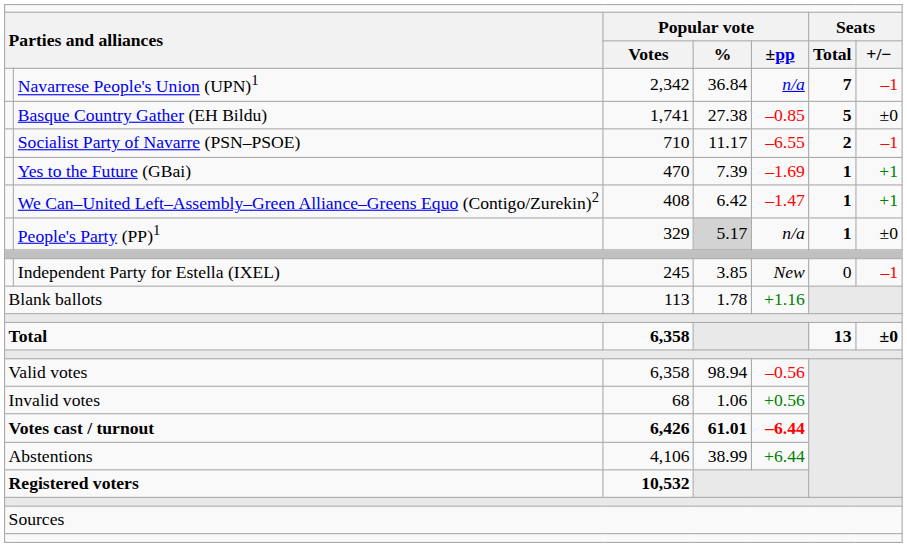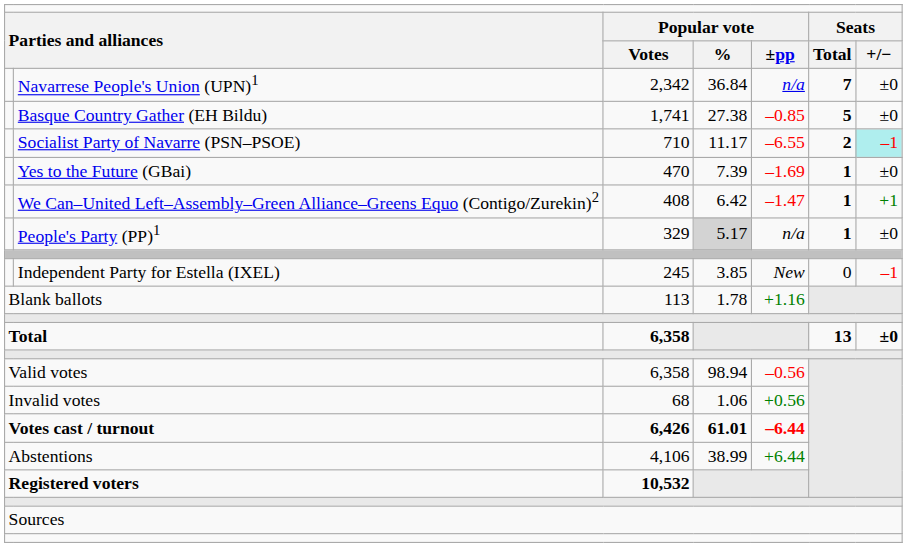(889, 84) –1 -> (889, 84) ±0
(889, 142) no background -> (889, 142) paleturquoise background
(889, 170) +1 -> (889, 170) ±0
